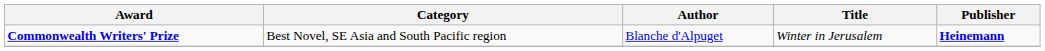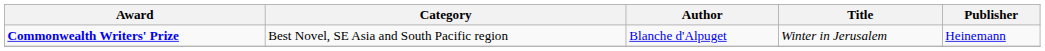(972, 35) bold -> (976, 35) normal
